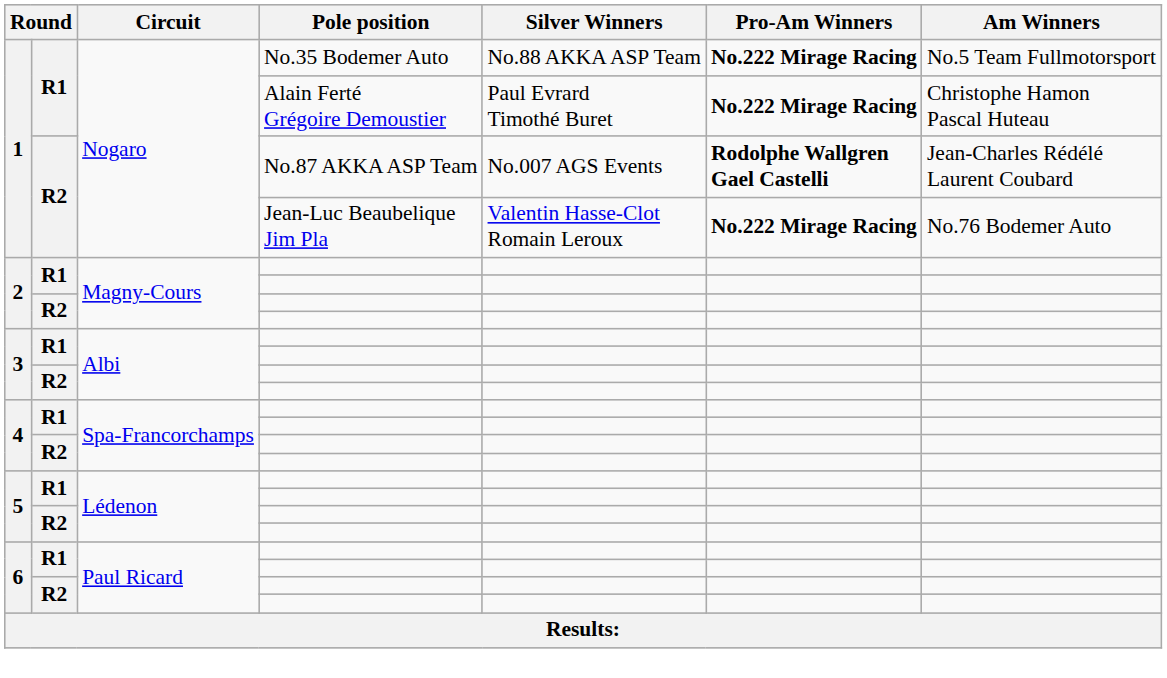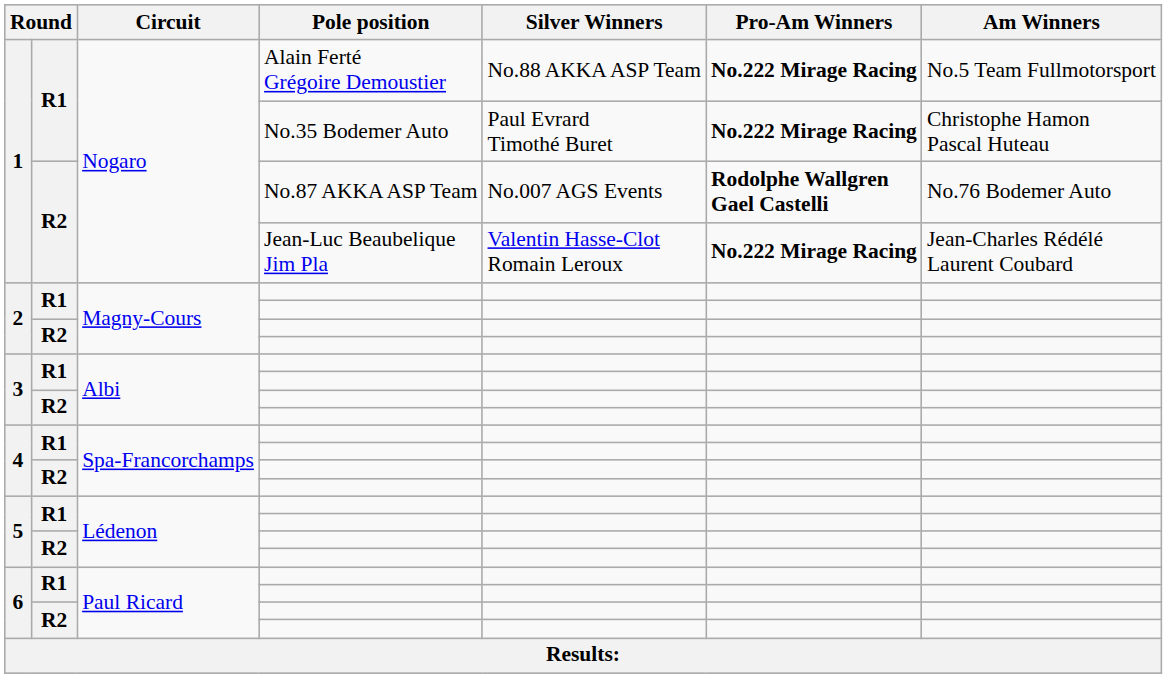(356, 57) No.35 Bodemer Auto -> (355, 69) Alain Ferté Grégoire Demoustier
(355, 105) Alain Ferté Grégoire Demoustier -> (356, 130) No.35 Bodemer Auto
(1015, 166) Jean-Charles Rédélé Laurent Coubard -> (1019, 191) No.76 Bodemer Auto
(1019, 226) No.76 Bodemer Auto -> (1015, 252) Jean-Charles Rédélé Laurent Coubard
